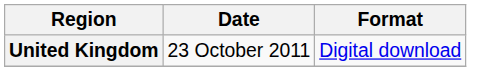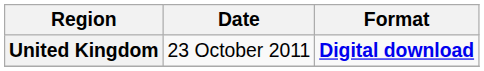(390, 50) normal -> (397, 50) bold
